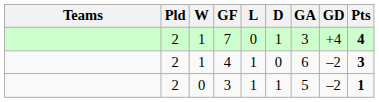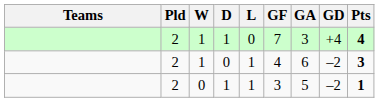columns swapped: (278, 16) <-> (227, 16)
